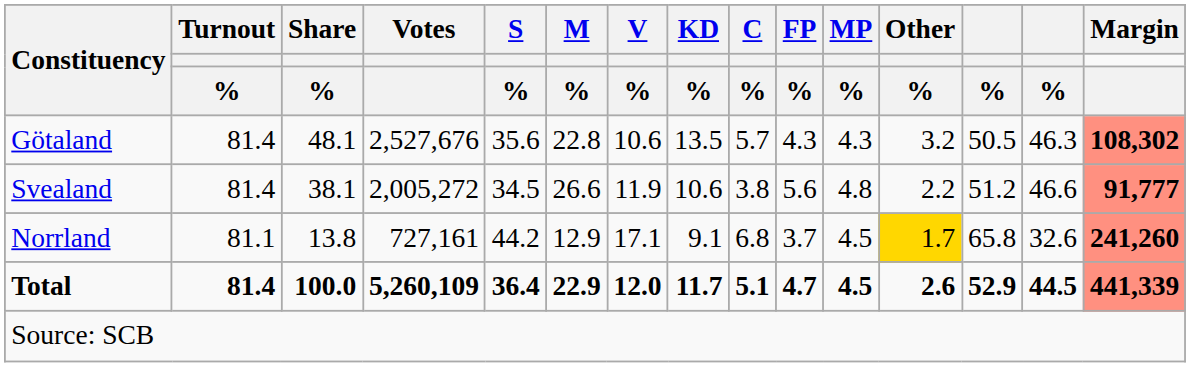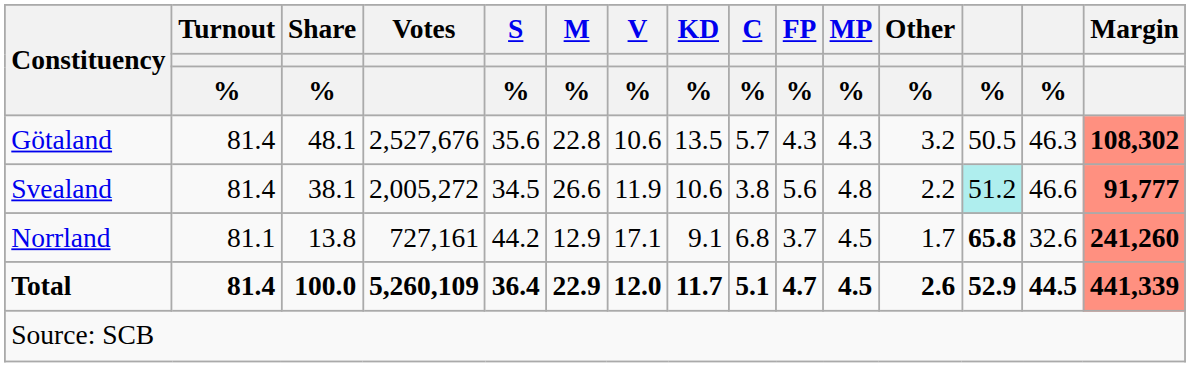(992, 188) no background -> (992, 188) paleturquoise background
(938, 237) gold background -> (938, 237) no background
(992, 237) normal -> (992, 237) bold
